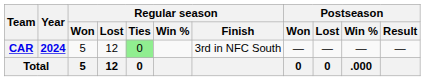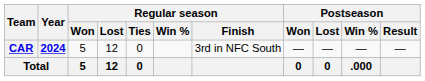(140, 48) lightgreen background -> (140, 48) no background
